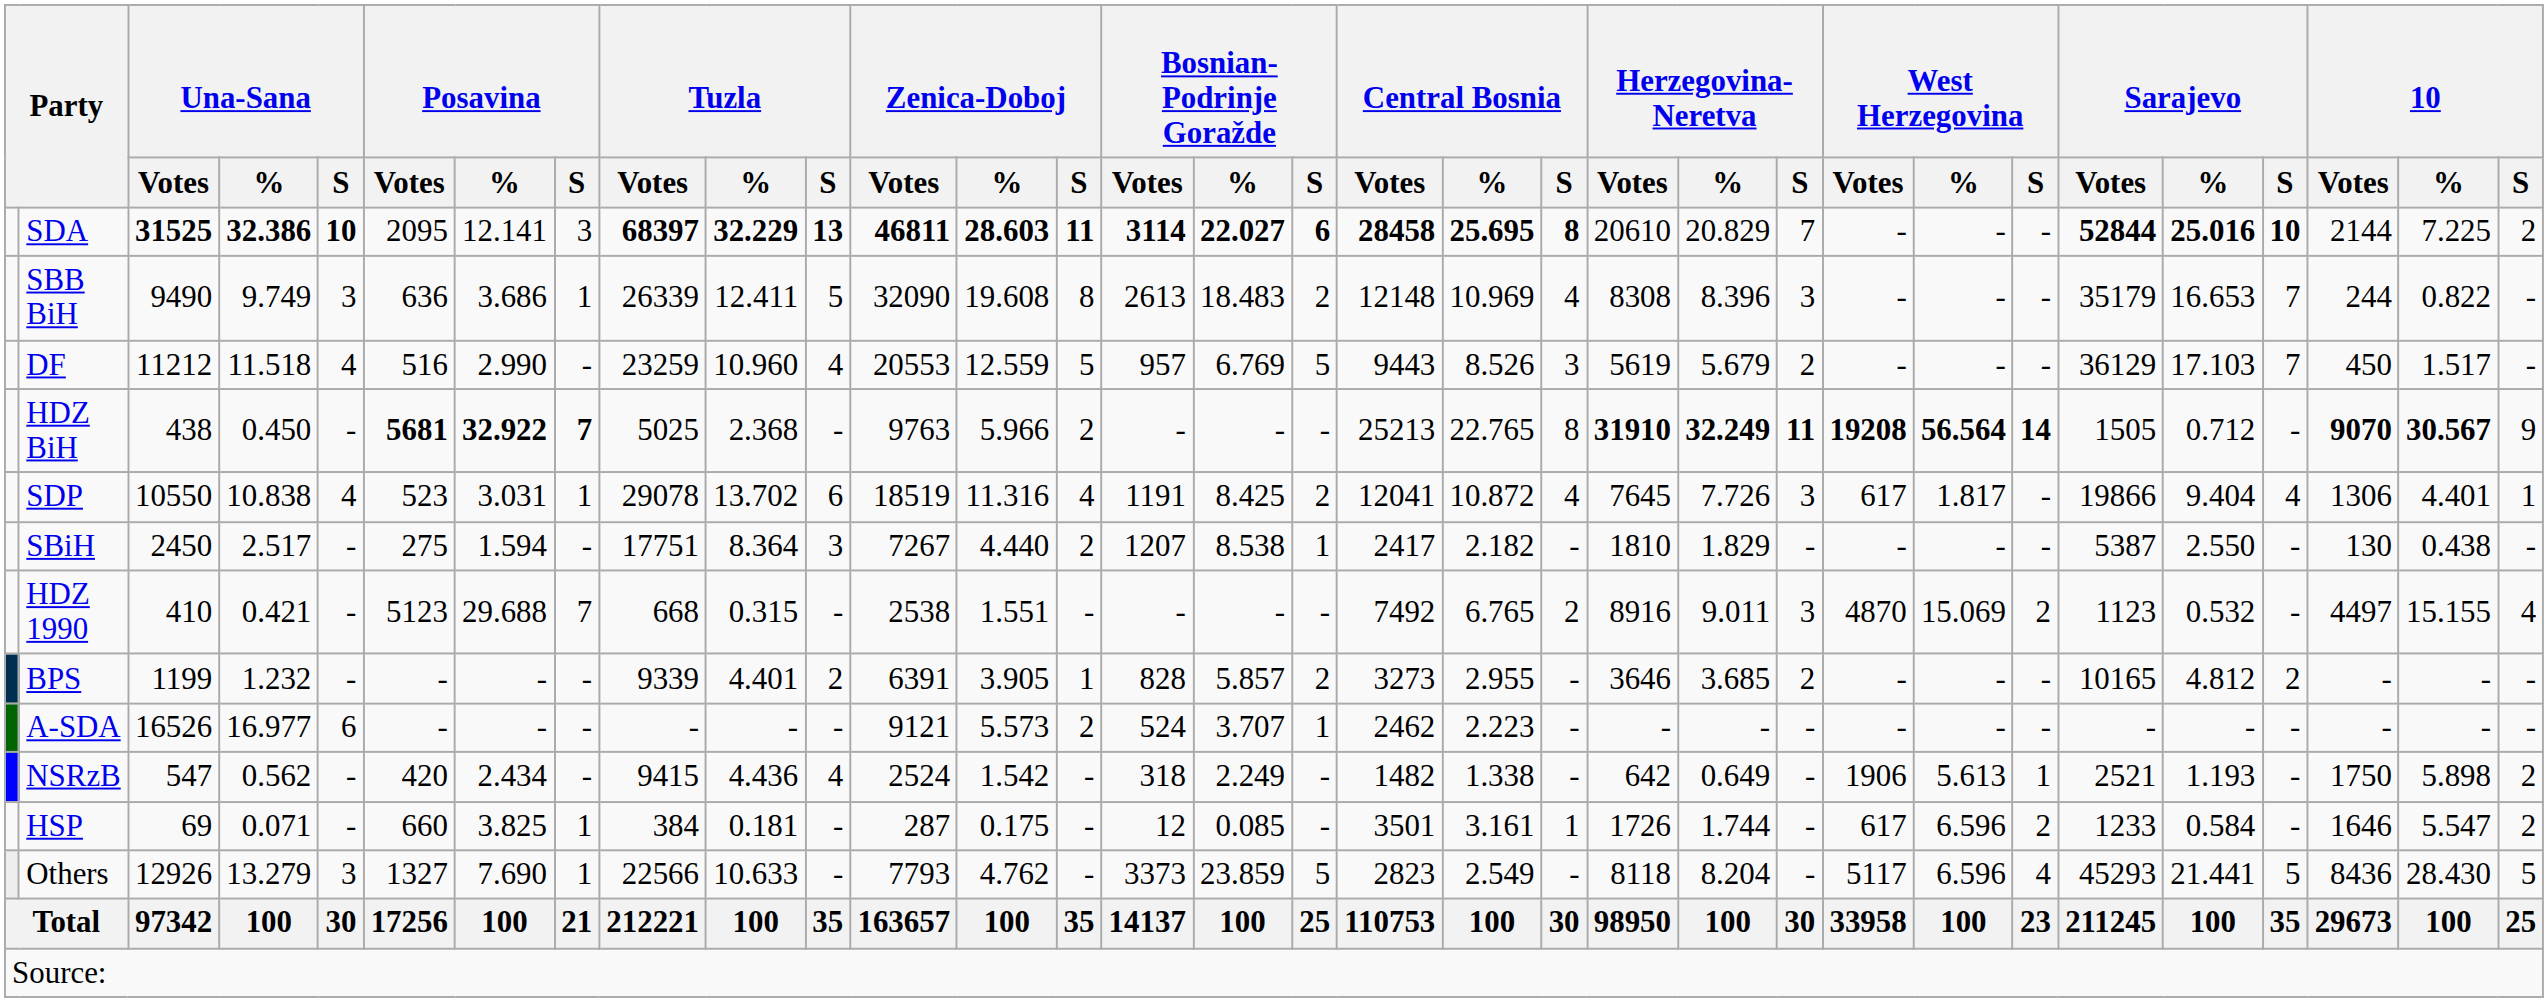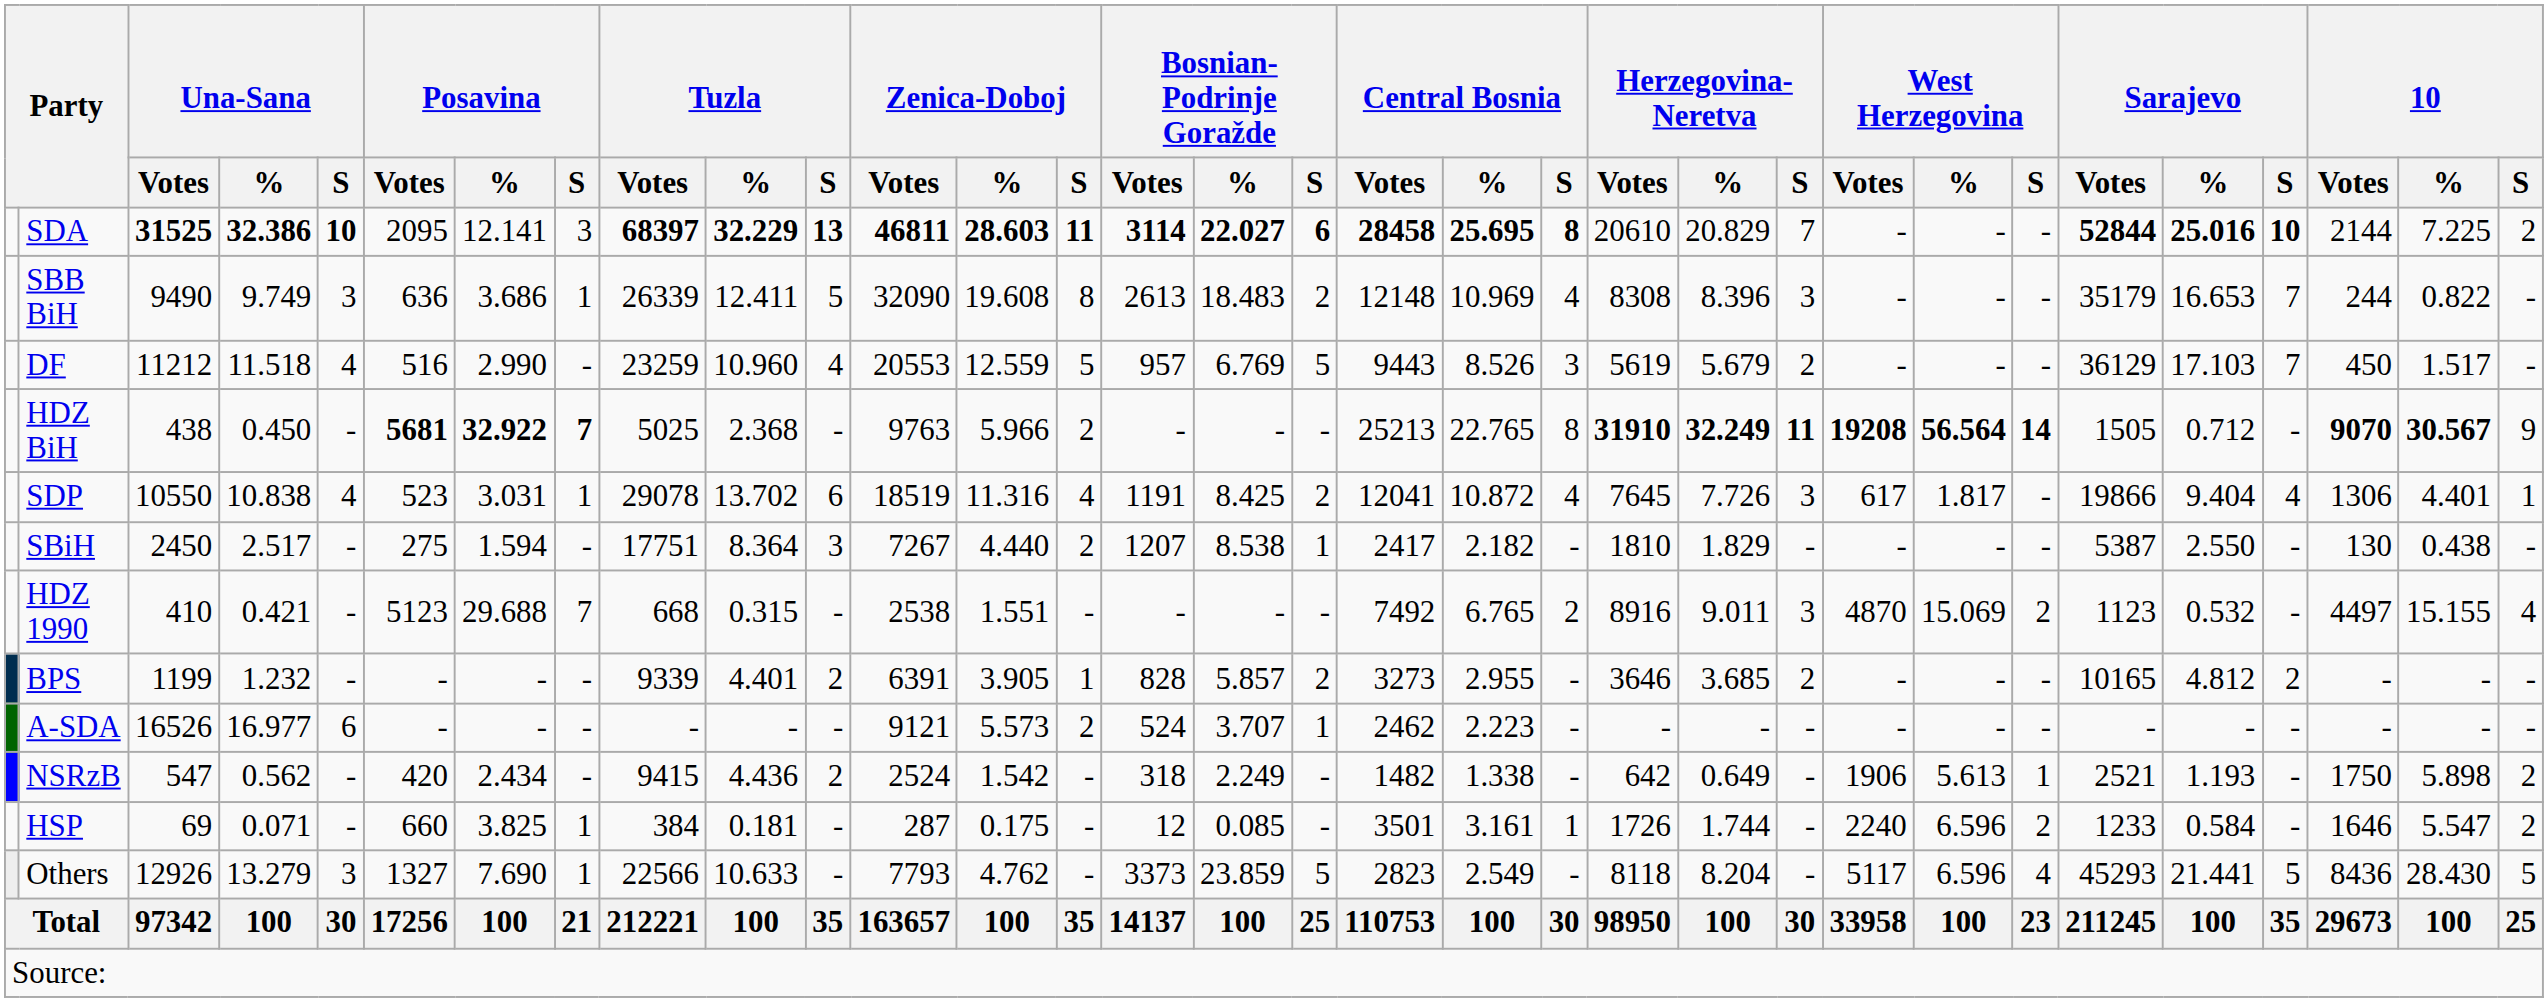(836, 776) 4 -> (836, 776) 2
(1884, 825) 617 -> (1876, 825) 2240
